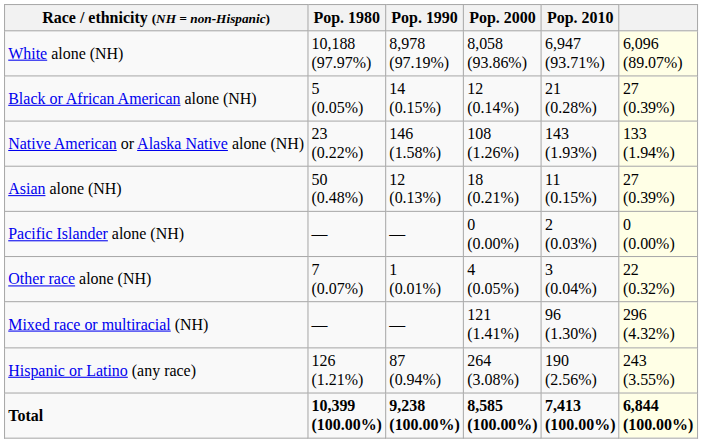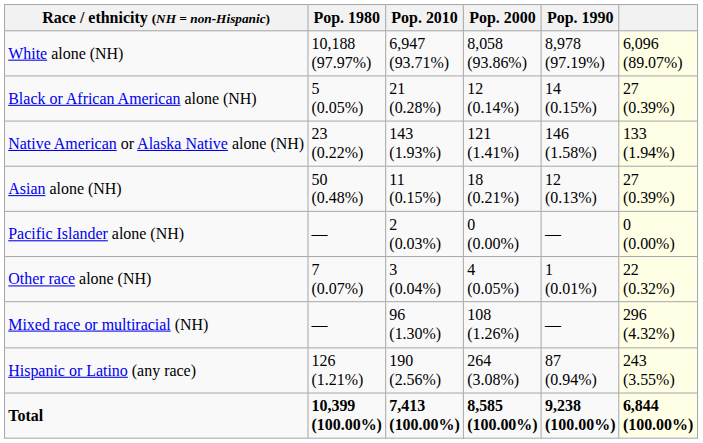columns swapped: (425, 17) <-> (580, 17)
(493, 144) 108 (1.26%) -> (493, 144) 121 (1.41%)
(493, 324) 121 (1.41%) -> (493, 324) 108 (1.26%)
